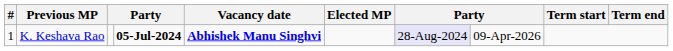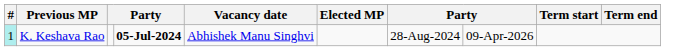(11, 35) no background -> (11, 35) paleturquoise background
(254, 35) bold -> (251, 35) normal
(432, 35) lavender background -> (425, 35) no background
